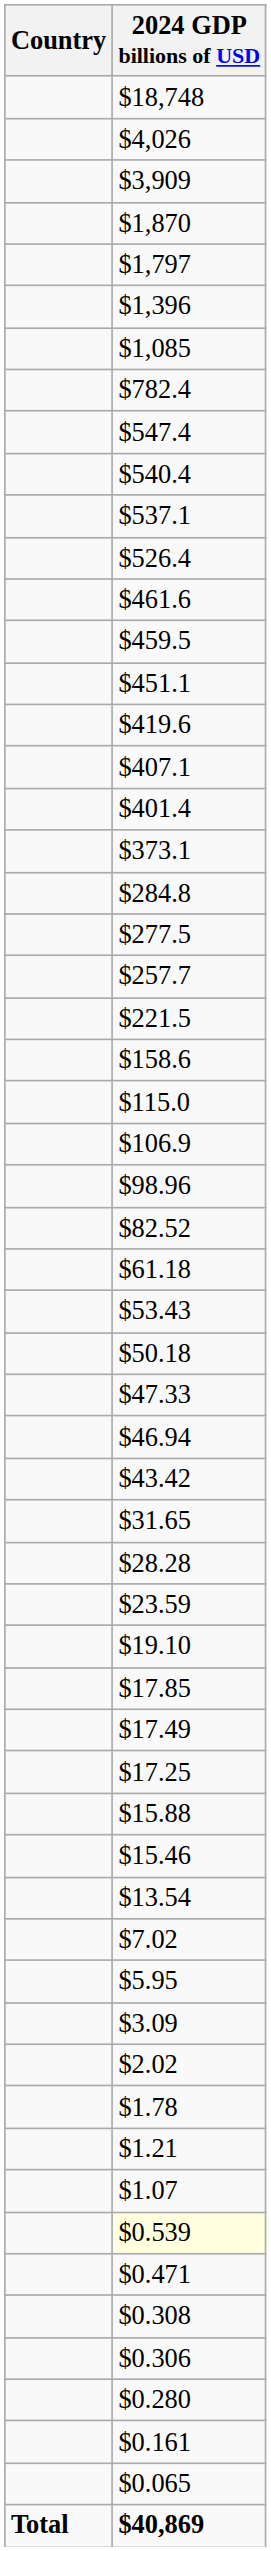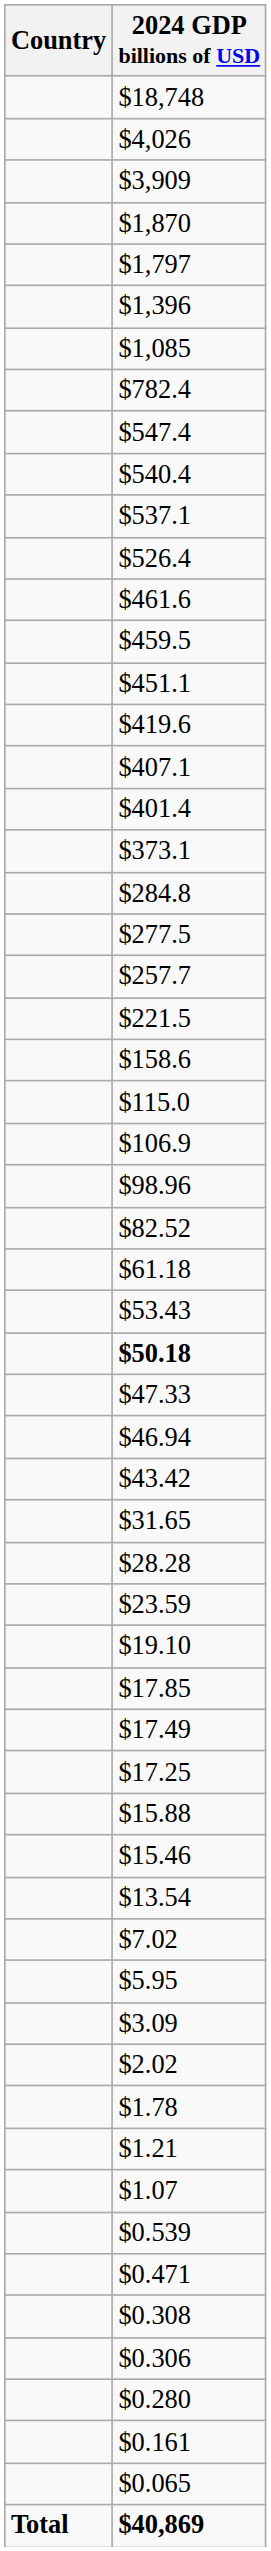(155, 1353) normal -> (155, 1353) bold
(155, 2232) lightyellow background -> (155, 2232) no background
